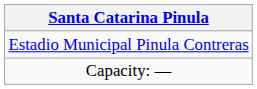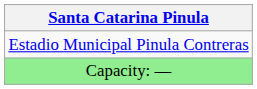(129, 71) no background -> (129, 71) lightgreen background
